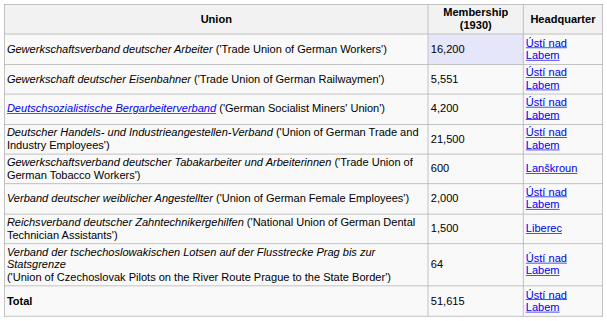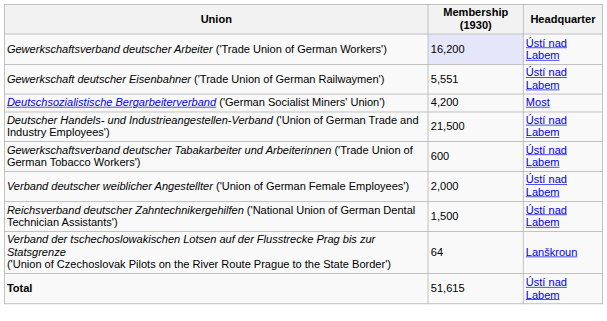(546, 109) Ústí nad Labem -> (538, 103) Most
(552, 169) Lanškroun -> (546, 156) Ústí nad Labem
(544, 228) Liberec -> (546, 216) Ústí nad Labem
(546, 265) Ústí nad Labem -> (552, 252) Lanškroun
